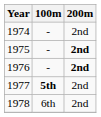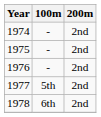(80, 49) bold -> (80, 49) normal
(80, 67) bold -> (80, 67) normal
(48, 85) bold -> (48, 85) normal
